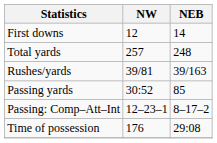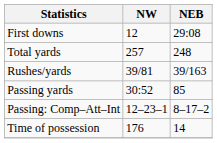(179, 33) 14 -> (187, 33) 29:08
(187, 128) 29:08 -> (179, 128) 14
